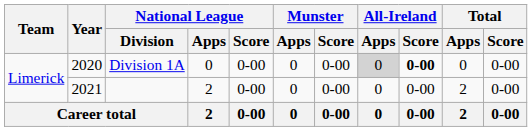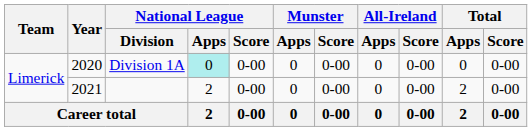(209, 65) no background -> (209, 65) paleturquoise background
(378, 65) lightgrey background -> (378, 65) no background
(421, 65) bold -> (421, 65) normal
